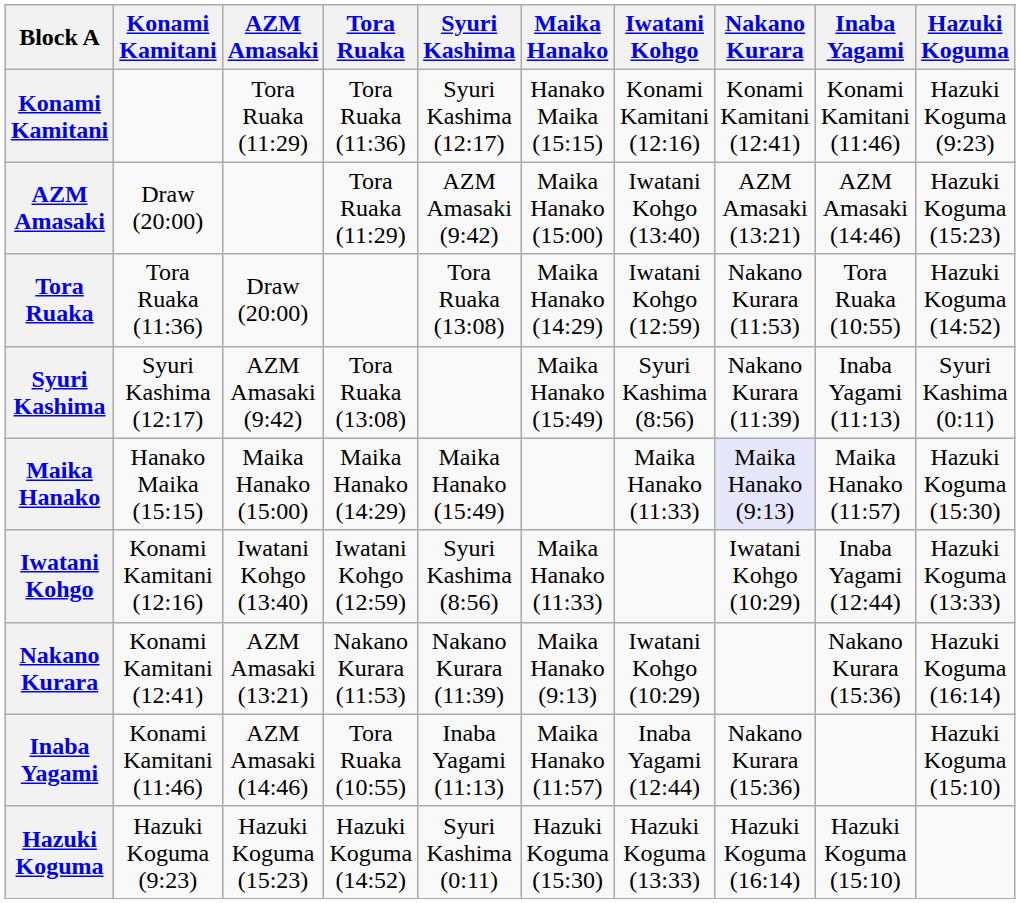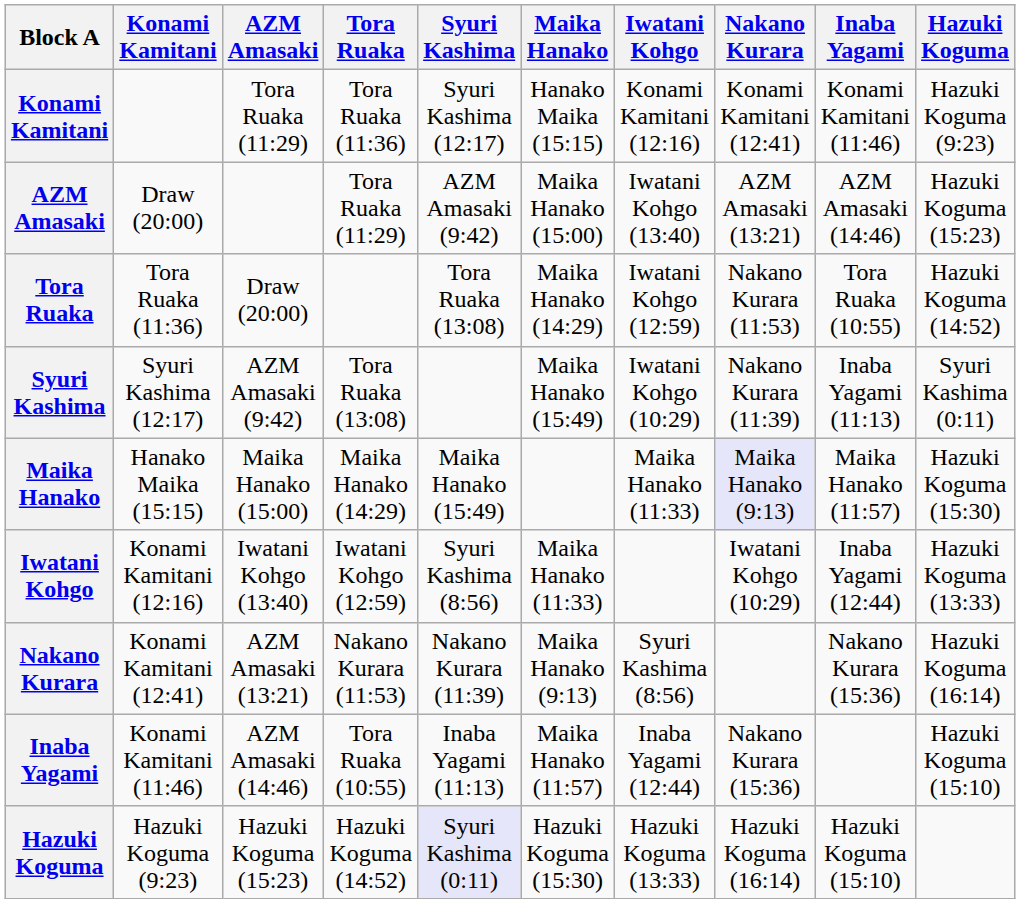(665, 391) Syuri Kashima (8:56) -> (665, 391) Iwatani Kohgo (10:29)
(665, 667) Iwatani Kohgo (10:29) -> (665, 667) Syuri Kashima (8:56)
(469, 852) no background -> (469, 852) lavender background
